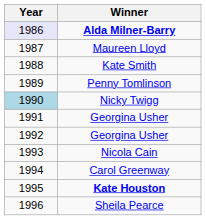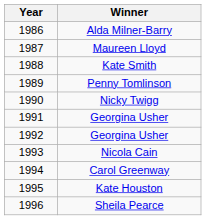(31, 30) lavender background -> (31, 30) no background
(129, 30) bold -> (129, 30) normal
(31, 100) lightblue background -> (31, 100) no background
(129, 188) bold -> (129, 188) normal
